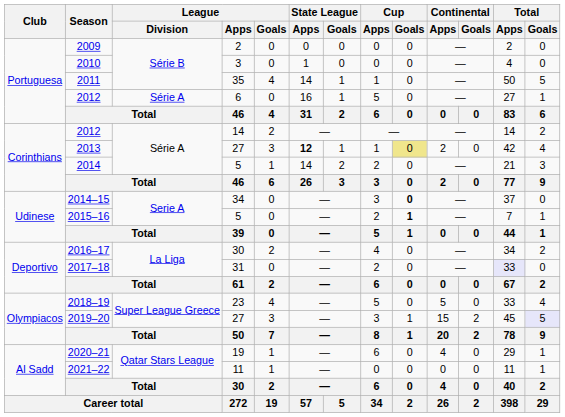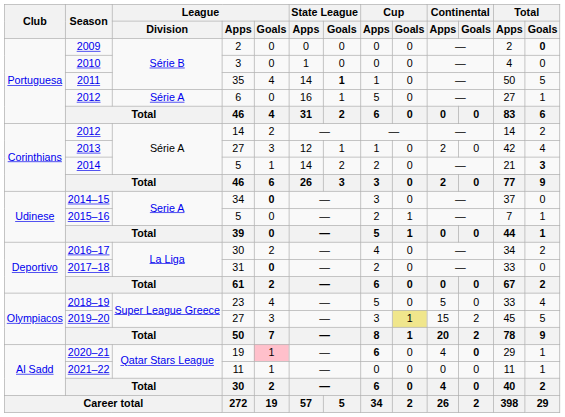(543, 47) normal -> (543, 47) bold
(342, 81) normal -> (342, 81) bold
(306, 149) bold -> (306, 149) normal
(410, 149) khaki background -> (410, 149) no background
(543, 166) normal -> (543, 166) bold
(271, 200) normal -> (271, 200) bold
(410, 200) bold -> (410, 200) normal
(410, 217) bold -> (410, 217) normal
(271, 268) normal -> (271, 268) bold
(509, 268) lavender background -> (509, 268) no background
(410, 319) no background -> (410, 319) khaki background
(543, 319) lavender background -> (543, 319) no background
(271, 353) no background -> (271, 353) pink background
(376, 353) normal -> (376, 353) bold
(476, 353) normal -> (476, 353) bold
